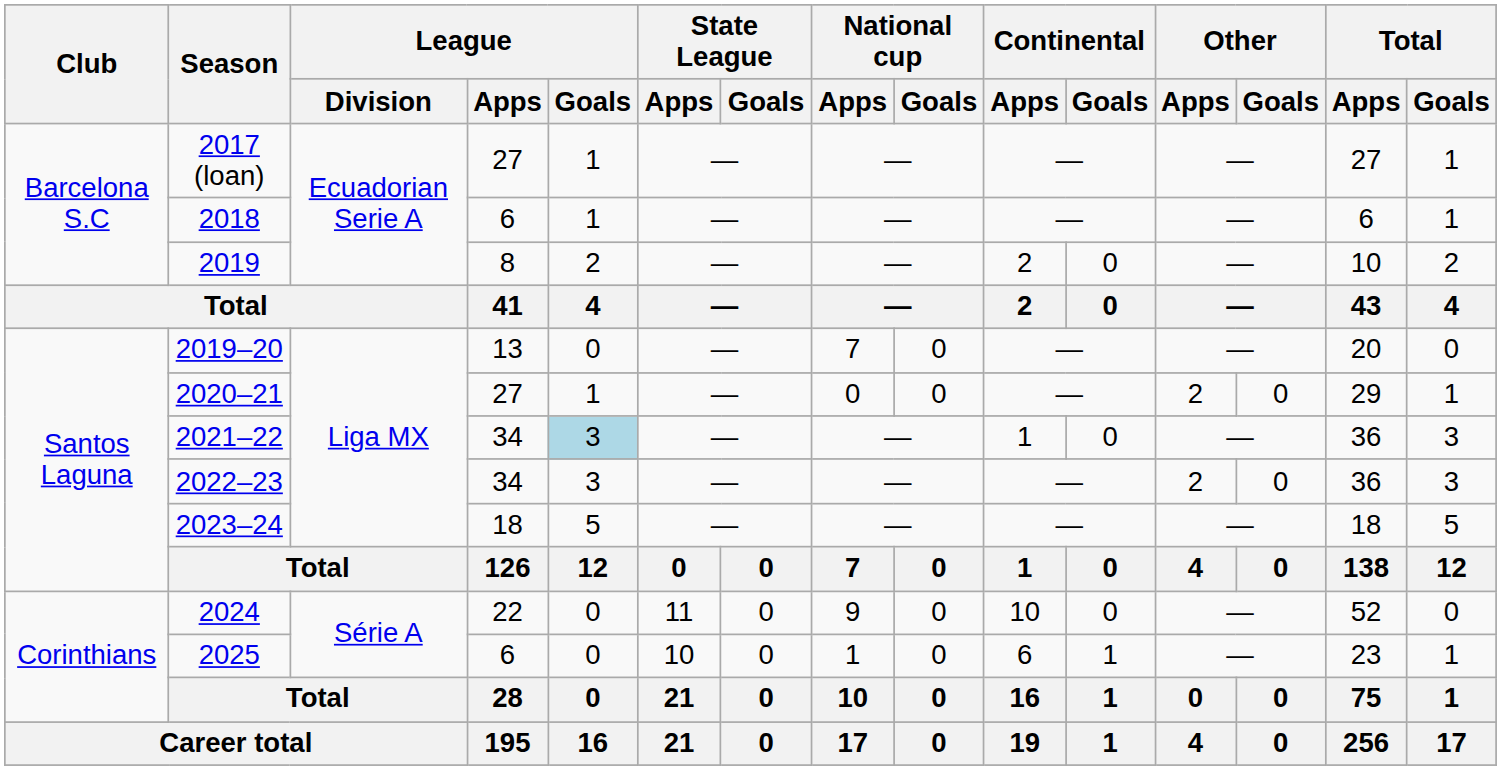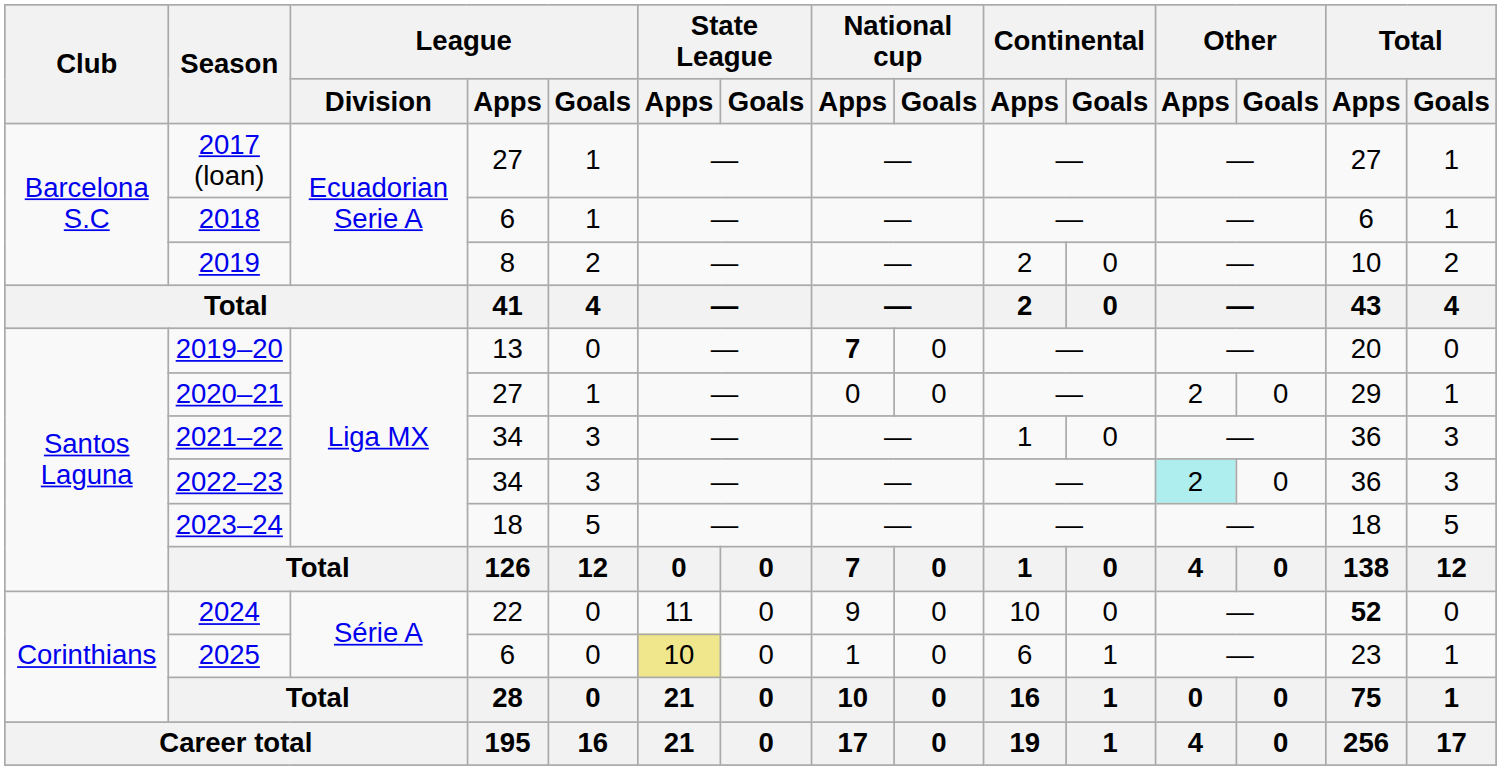(853, 350) normal -> (853, 350) bold
(593, 437) lightblue background -> (593, 437) no background
(1195, 481) no background -> (1195, 481) paleturquoise background
(1366, 611) normal -> (1366, 611) bold
(679, 655) no background -> (679, 655) khaki background
